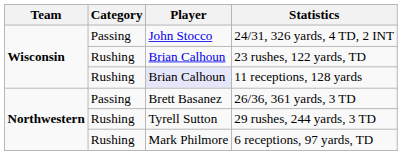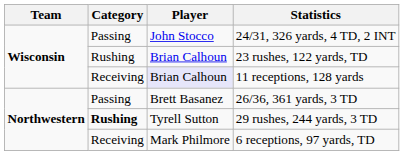(113, 77) Rushing -> (117, 77) Receiving
(113, 119) normal -> (114, 119) bold
(113, 139) Rushing -> (117, 139) Receiving
